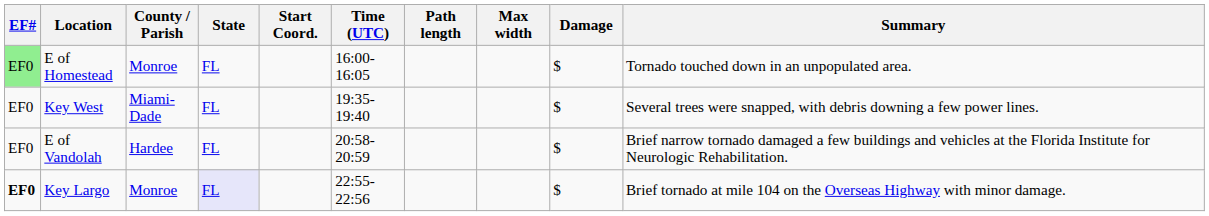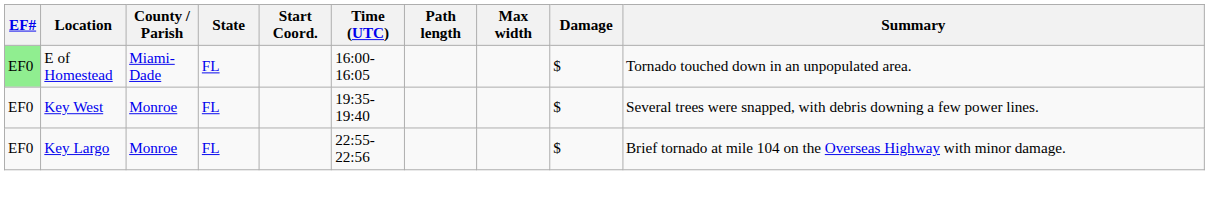(153, 66) Monroe -> (152, 66) Miami-Dade
(152, 107) Miami-Dade -> (153, 107) Monroe
- row: (73, 148)
(21, 189) bold -> (21, 148) normal
(211, 189) lavender background -> (211, 148) no background
